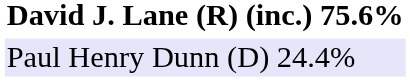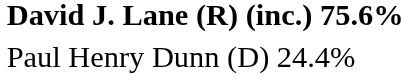(181, 57) lavender background -> (181, 57) no background
